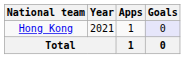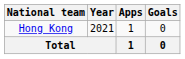(163, 29) lavender background -> (163, 29) no background
